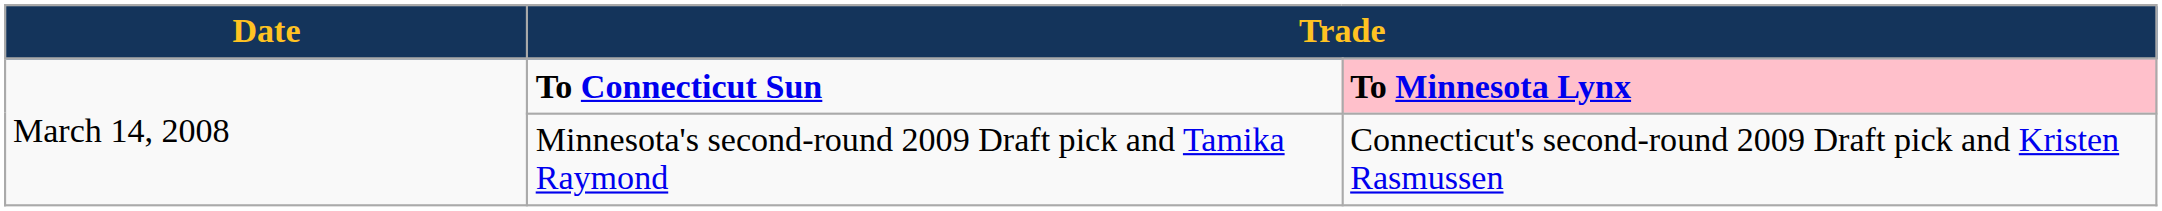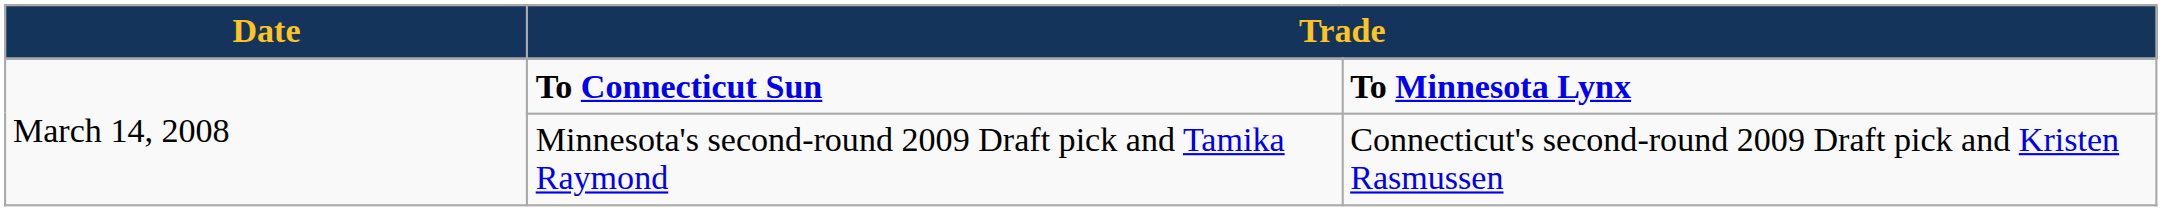(1491, 85) pink background -> (1491, 85) no background
